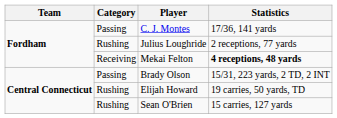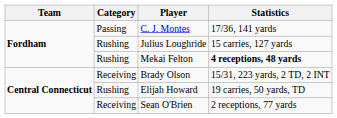(254, 43) 2 receptions, 77 yards -> (252, 43) 15 carries, 127 yards
(116, 59) Receiving -> (113, 59) Rushing
(111, 74) Passing -> (116, 74) Receiving
(113, 105) Rushing -> (116, 105) Receiving
(252, 105) 15 carries, 127 yards -> (254, 105) 2 receptions, 77 yards
